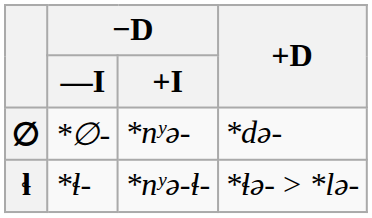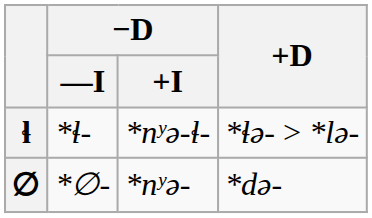rows swapped: (26, 134) <-> (26, 185)
